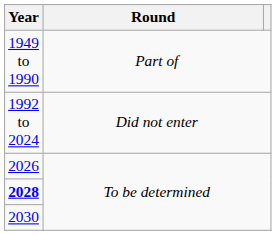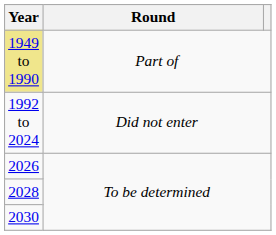(24, 61) no background -> (24, 61) khaki background
(24, 192) bold -> (24, 192) normal
